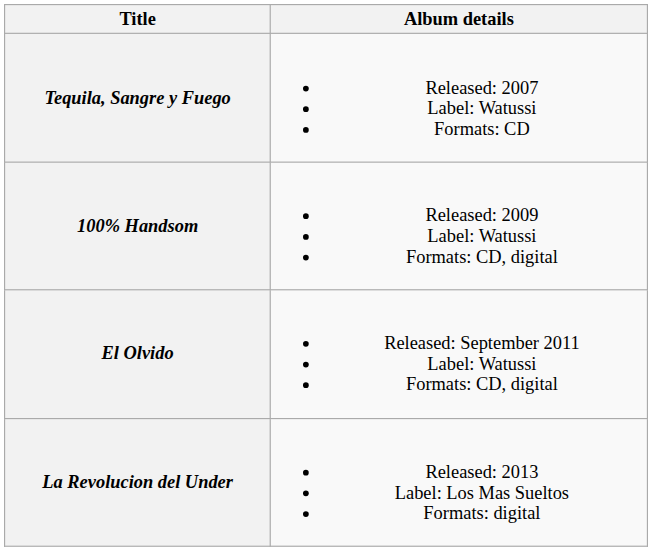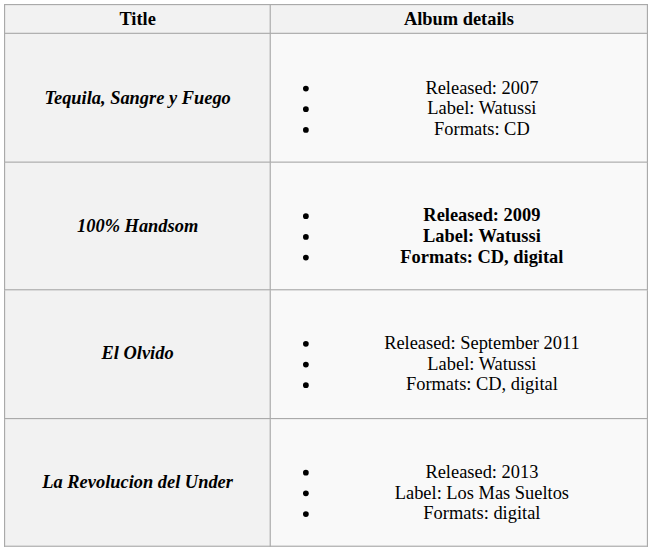(459, 236) normal -> (459, 236) bold
